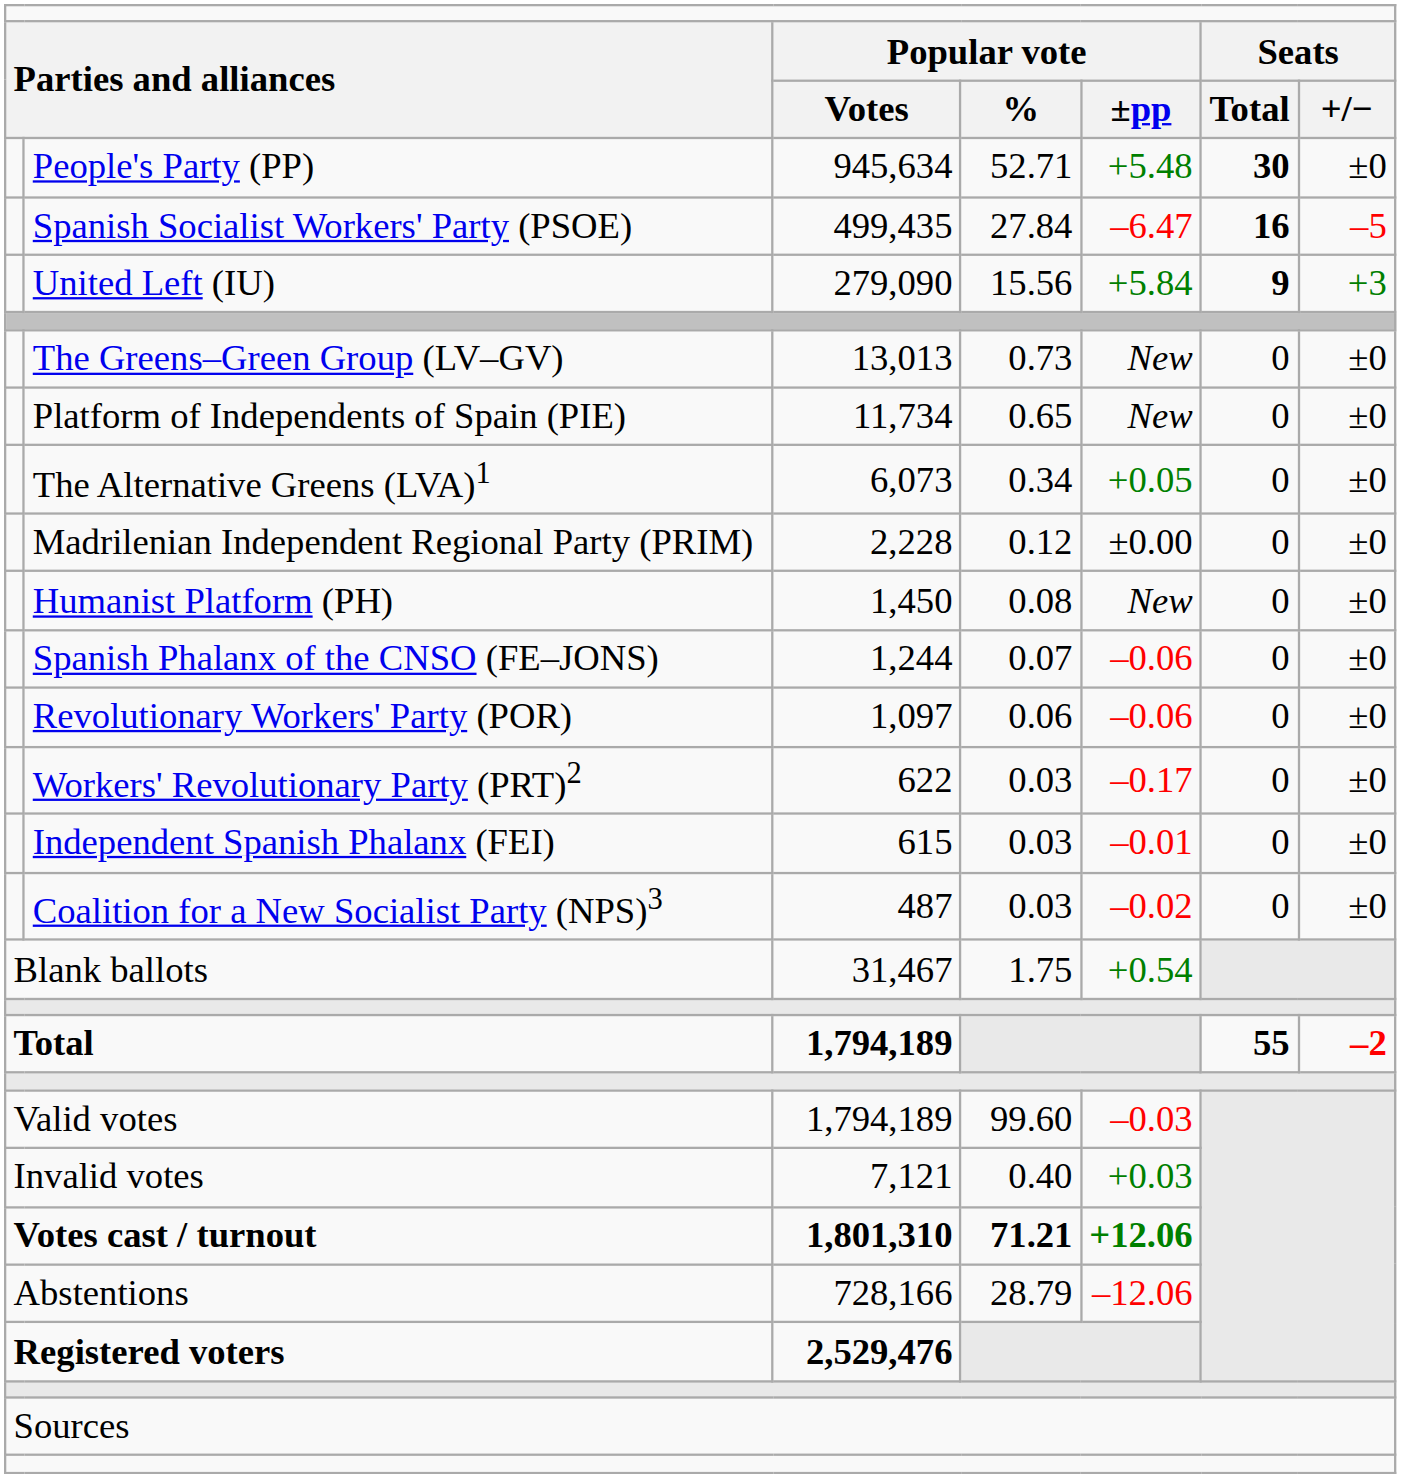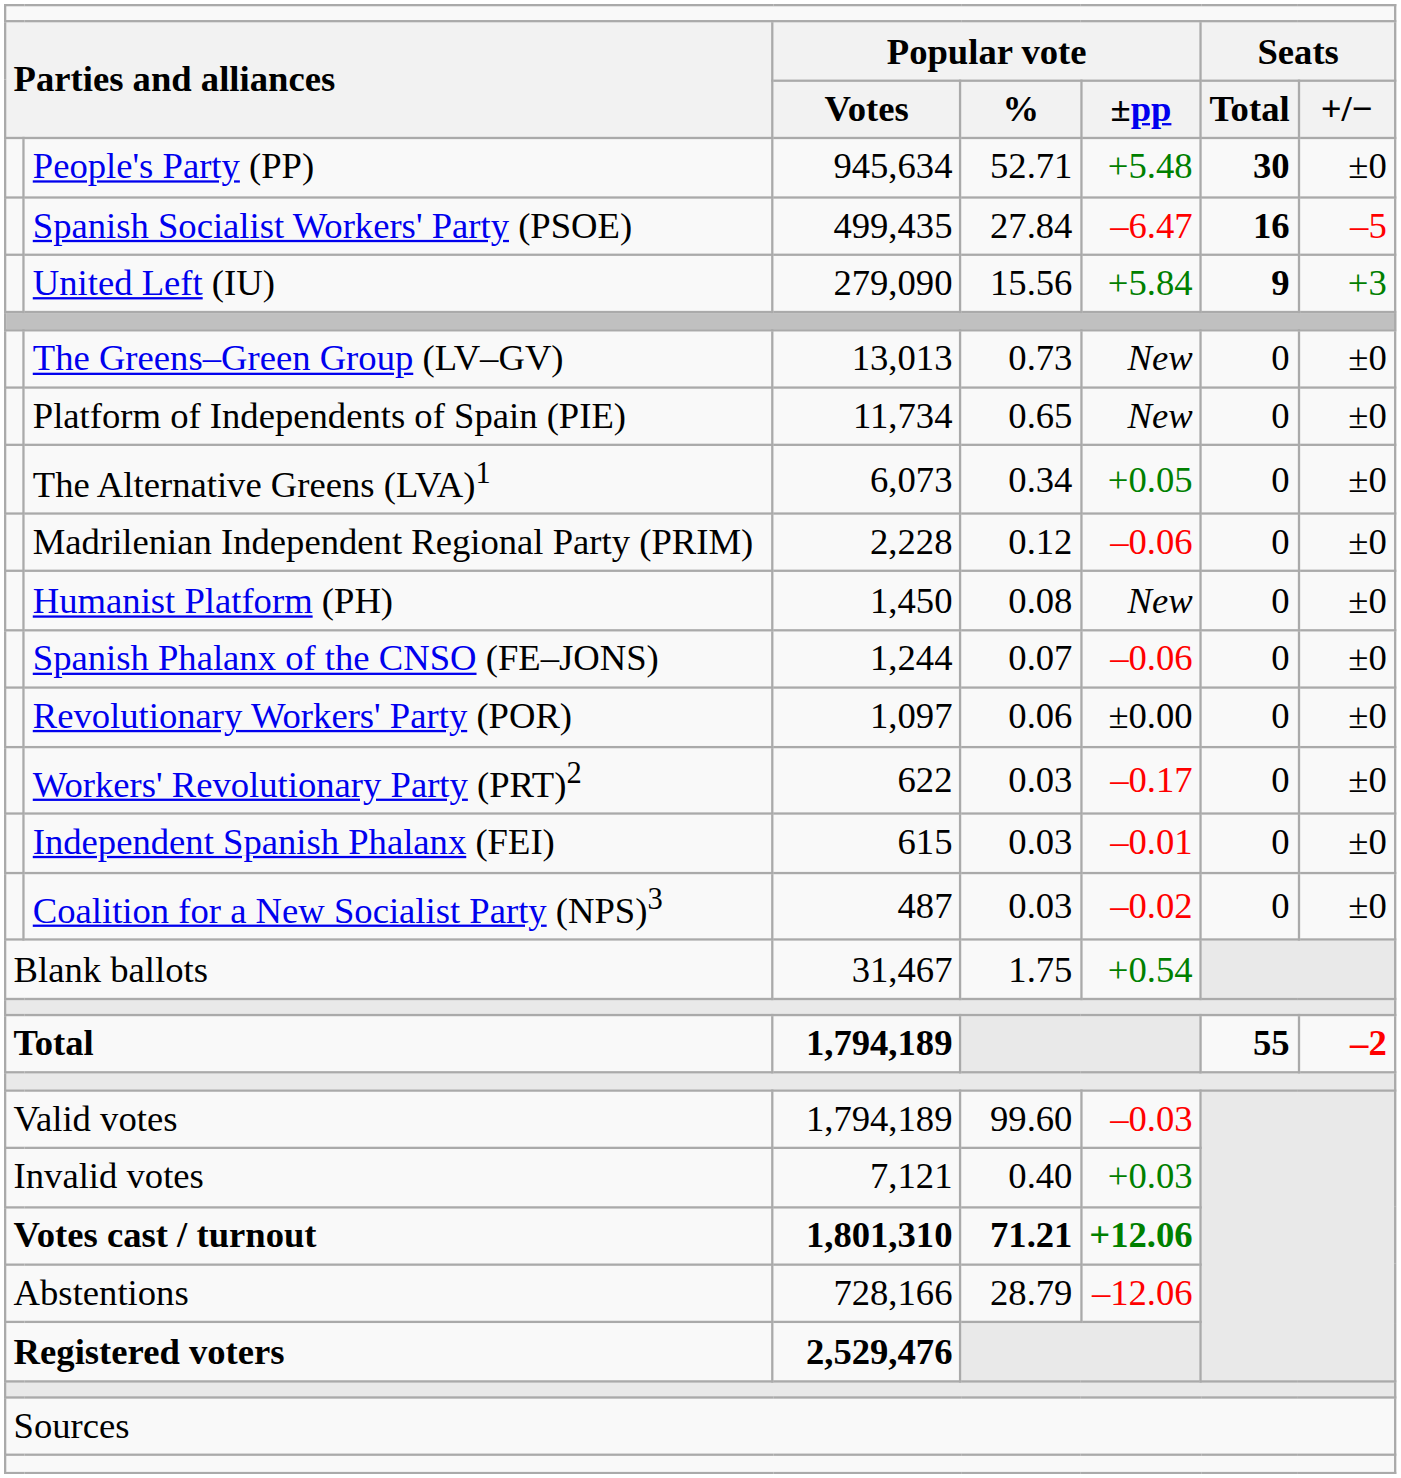(1151, 542) ±0.00 -> (1151, 542) –0.06
(1151, 716) –0.06 -> (1151, 716) ±0.00
